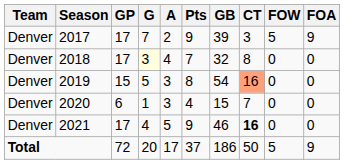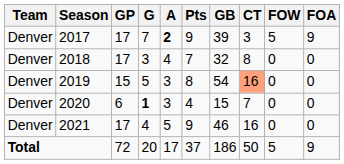(167, 37) normal -> (167, 37) bold
(145, 59) lightyellow background -> (145, 59) no background
(145, 103) normal -> (145, 103) bold
(251, 125) bold -> (251, 125) normal
